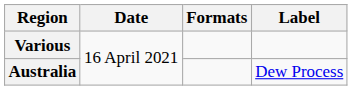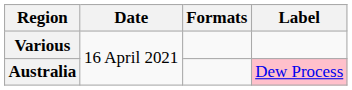(299, 71) no background -> (299, 71) pink background
